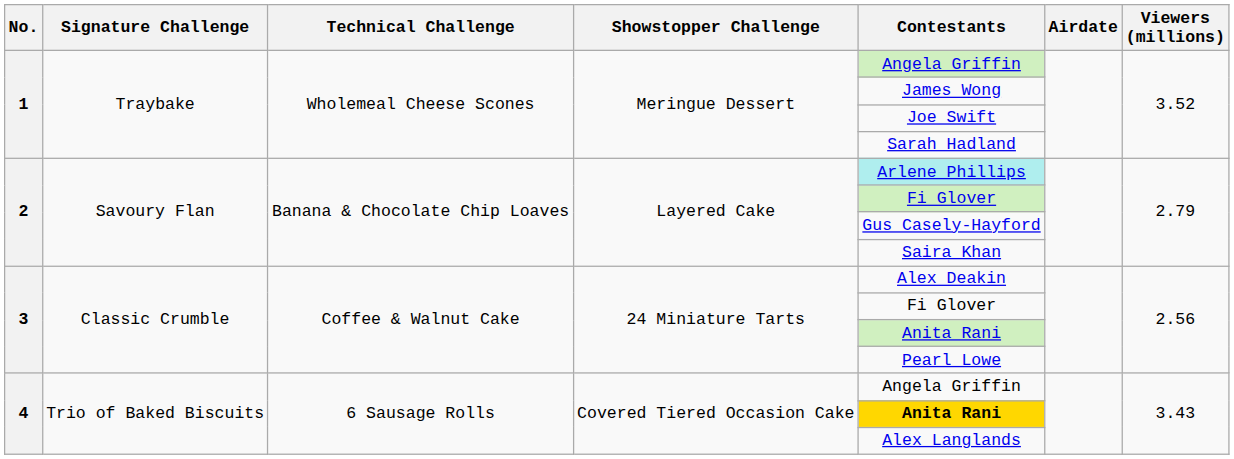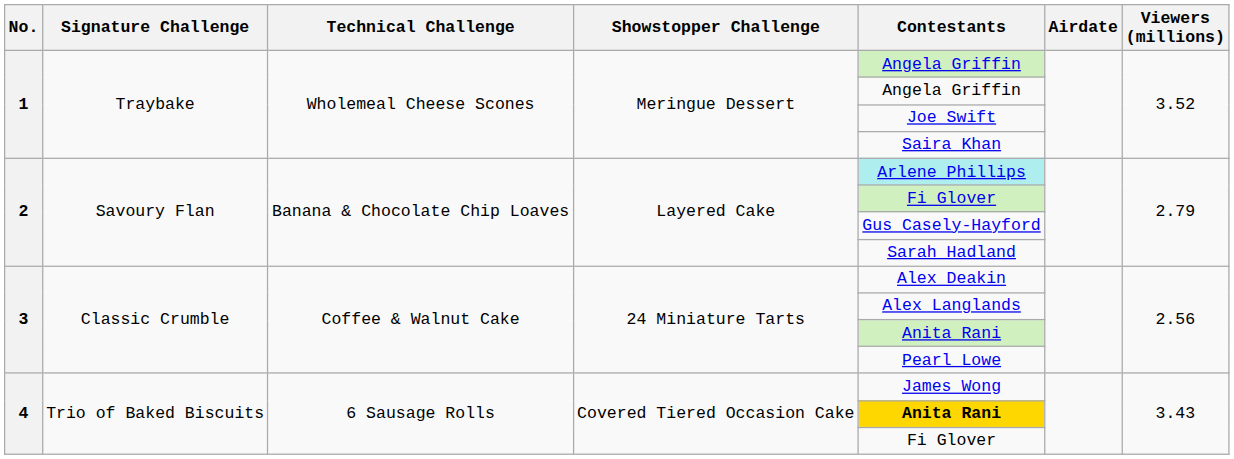(952, 91) James Wong -> (952, 91) Angela Griffin
(952, 145) Sarah Hadland -> (952, 145) Saira Khan
(952, 252) Saira Khan -> (952, 252) Sarah Hadland
(952, 306) Fi Glover -> (952, 306) Alex Langlands
(952, 387) Angela Griffin -> (952, 387) James Wong
(952, 441) Alex Langlands -> (952, 441) Fi Glover
